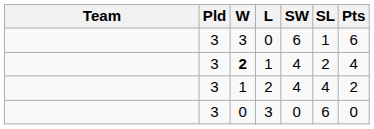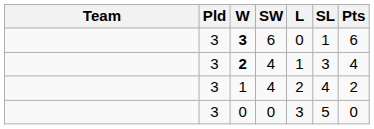columns swapped: (268, 16) <-> (297, 16)
(243, 40) normal -> (243, 40) bold
(325, 64) 2 -> (325, 64) 3
(325, 111) 6 -> (325, 111) 5
